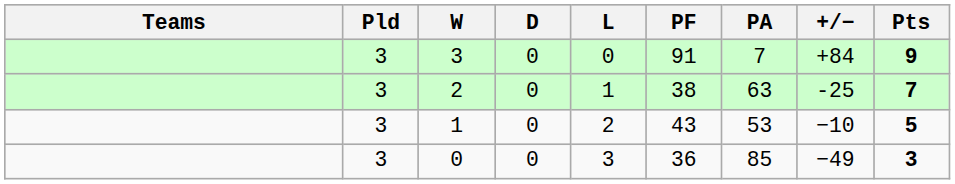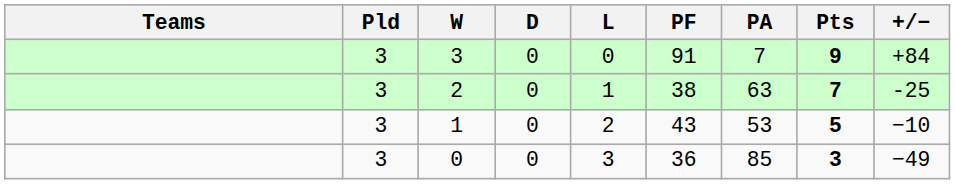columns swapped: (835, 22) <-> (911, 22)
